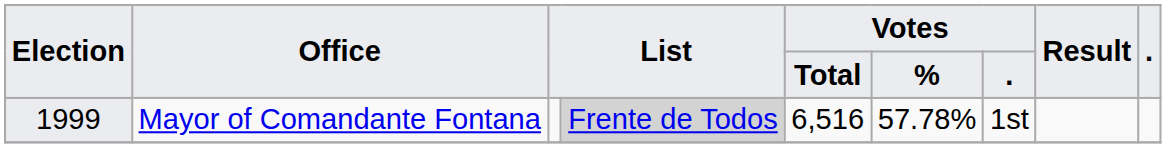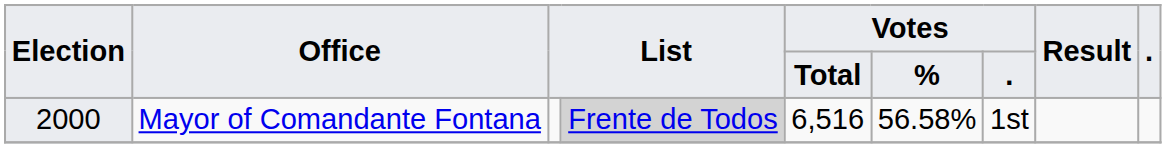(68, 120) 1999 -> (68, 120) 2000
(927, 120) 57.78% -> (927, 120) 56.58%
